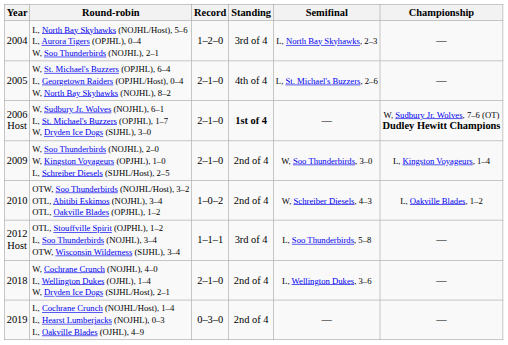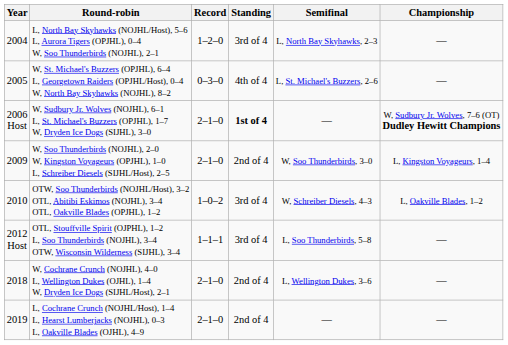(210, 80) 2–1–0 -> (210, 80) 0–3–0
(251, 200) 2nd of 4 -> (251, 200) 3rd of 4
(210, 320) 0–3–0 -> (210, 320) 2–1–0
